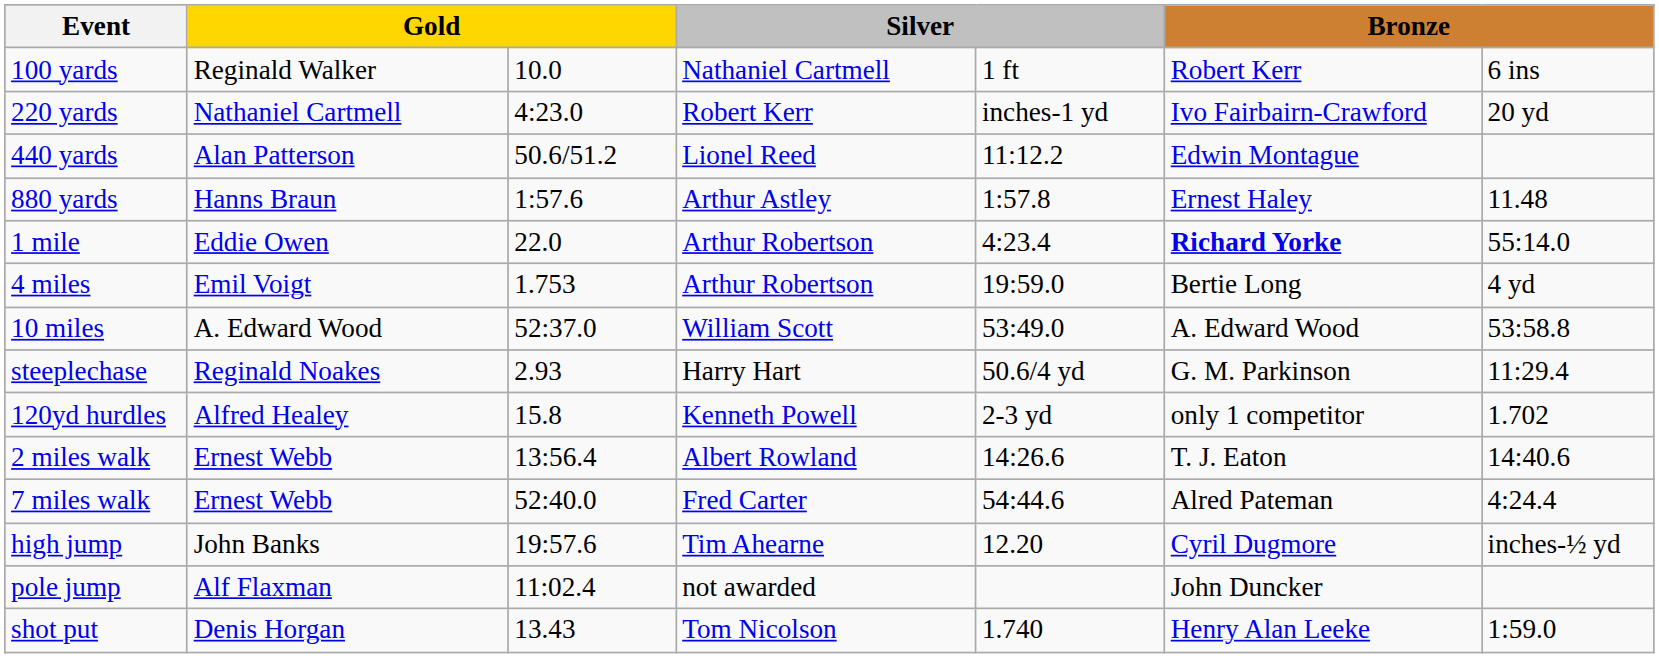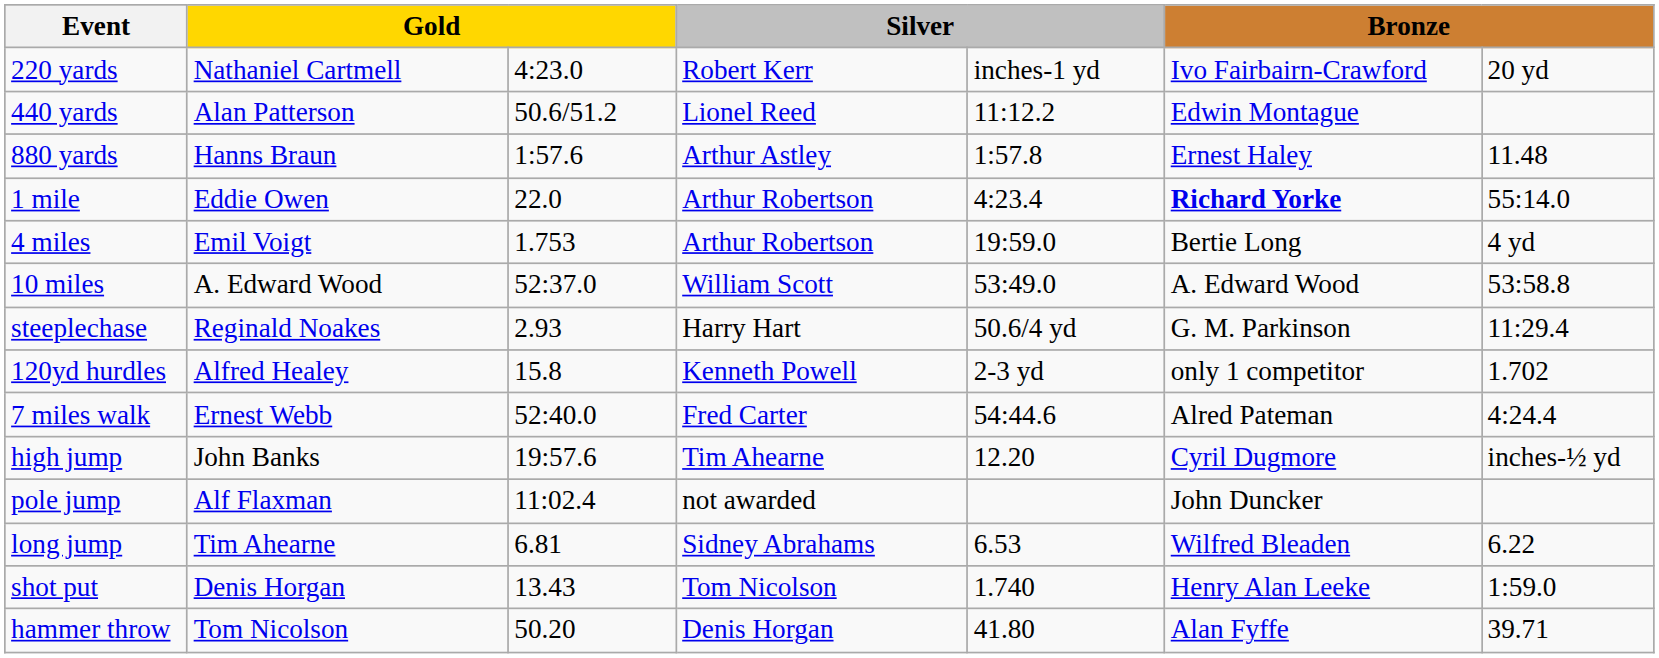- row: (64, 69)
- row: (81, 457)
+ row: (67, 543)
+ row: (91, 629)
